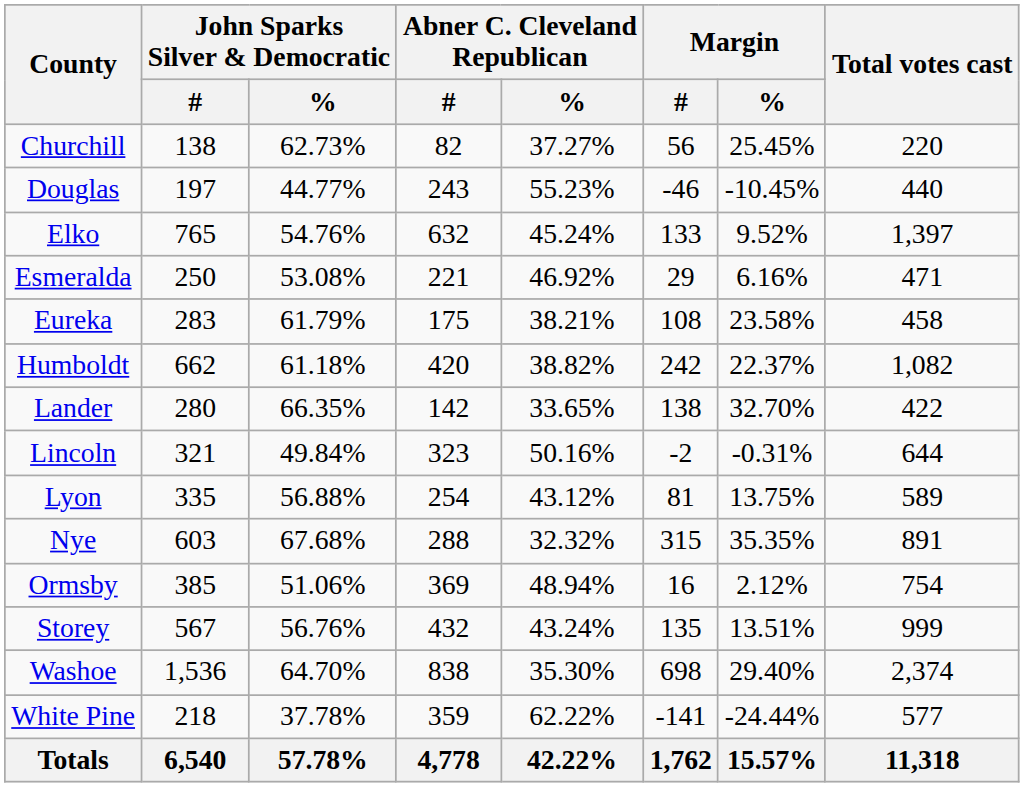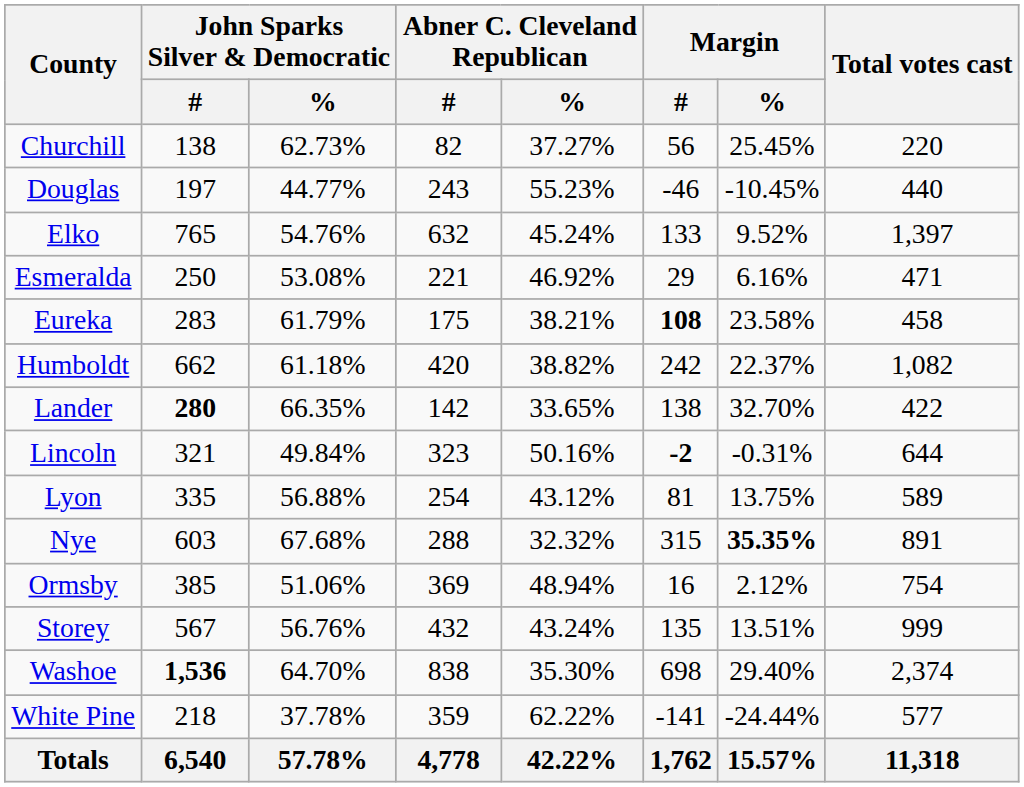(681, 320) normal -> (681, 320) bold
(195, 408) normal -> (195, 408) bold
(681, 452) normal -> (681, 452) bold
(772, 540) normal -> (772, 540) bold
(195, 672) normal -> (195, 672) bold
